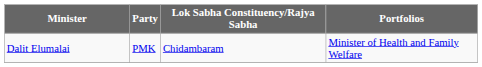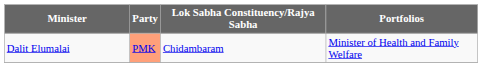(144, 48) no background -> (144, 48) lightsalmon background
